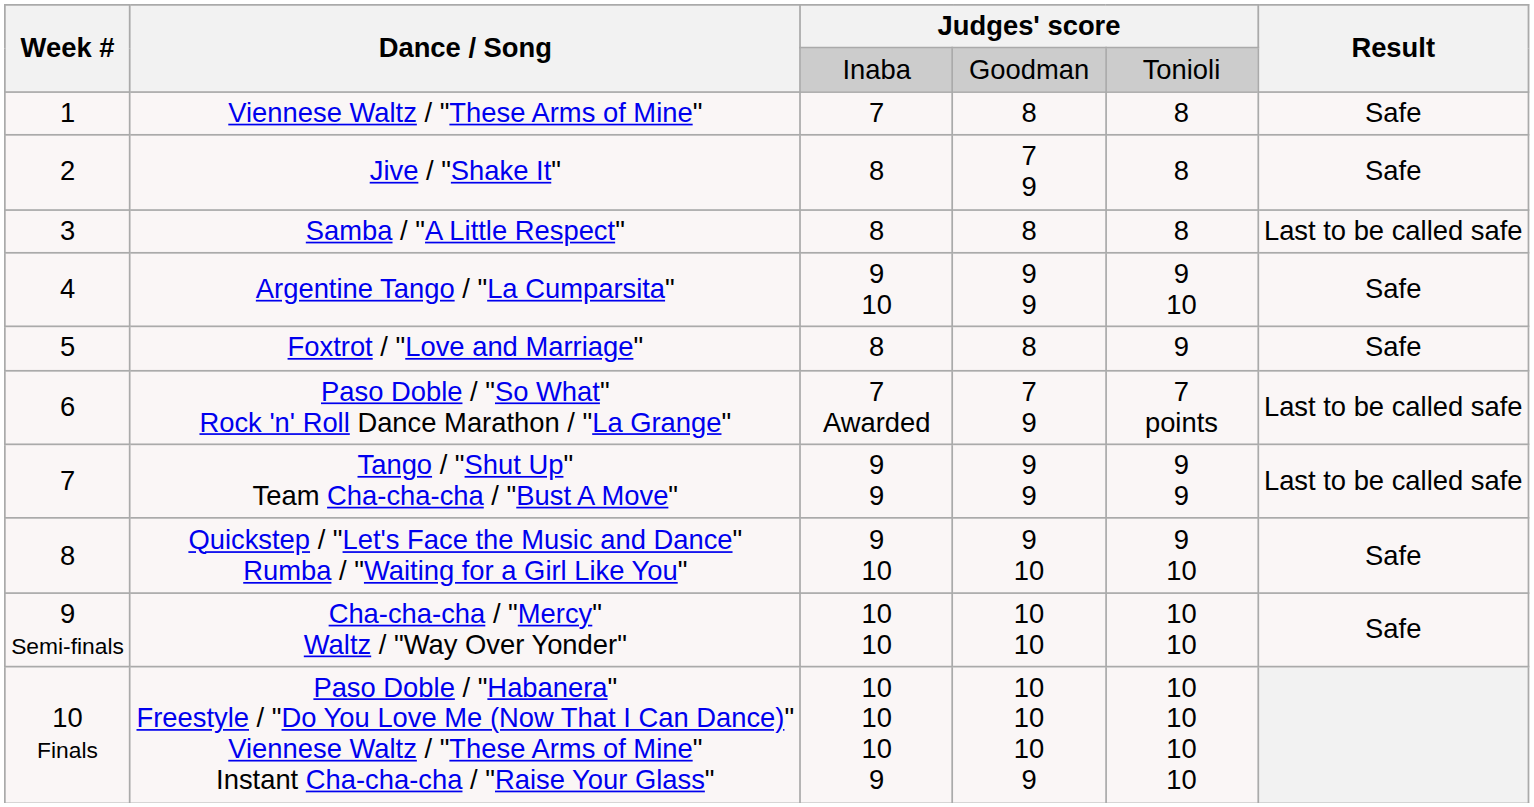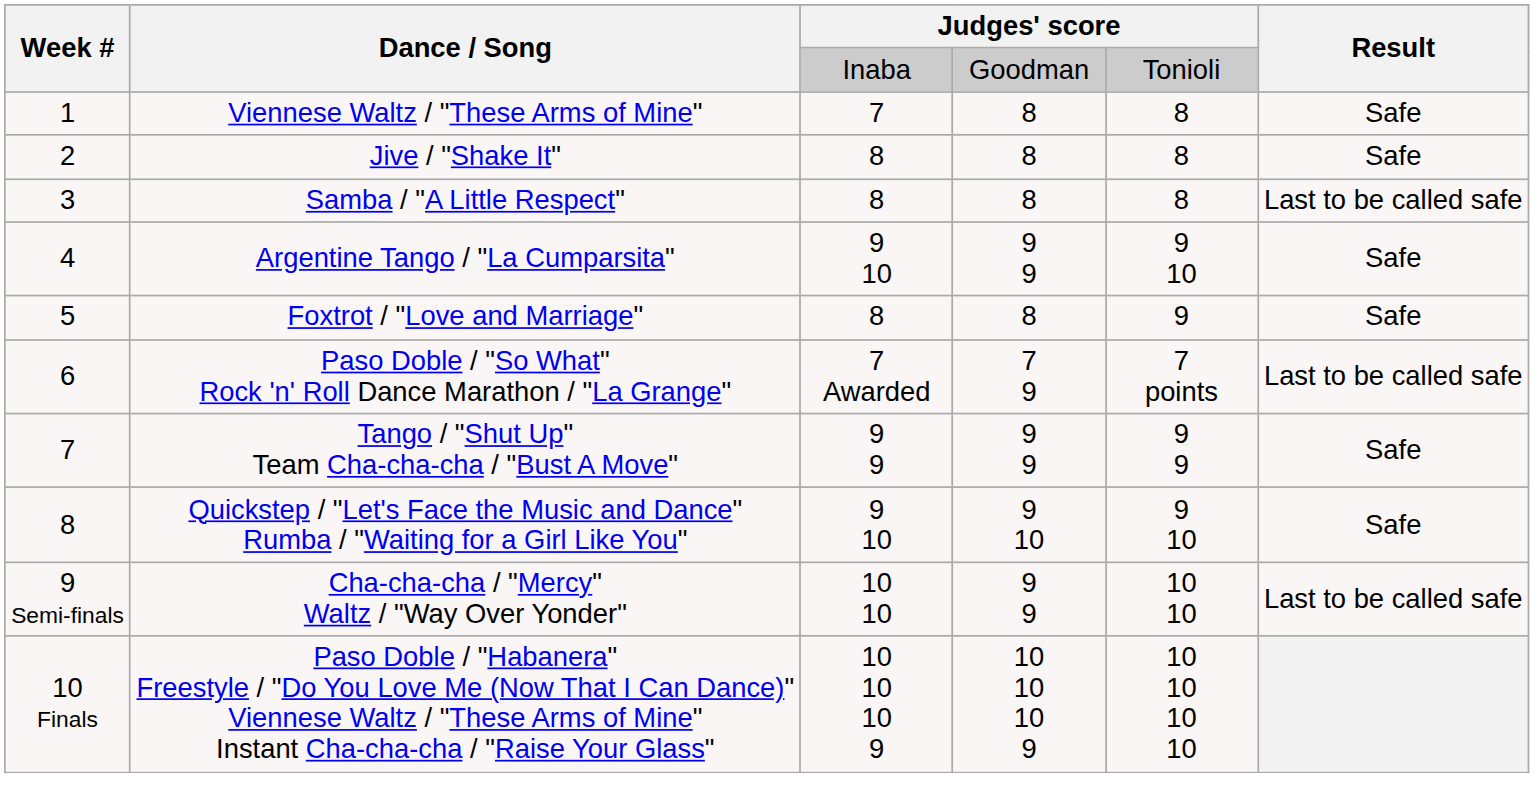(1029, 171) 7 9 -> (1029, 156) 8
(1393, 481) Last to be called safe -> (1393, 450) Safe
(1029, 629) 10 10 -> (1029, 598) 9 9
(1393, 629) Safe -> (1393, 598) Last to be called safe
